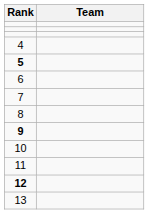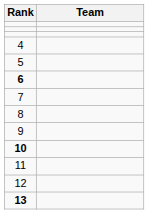(20, 62) bold -> (20, 62) normal
(20, 79) normal -> (20, 79) bold
(20, 131) bold -> (20, 131) normal
(20, 148) normal -> (20, 148) bold
(20, 183) bold -> (20, 183) normal
(20, 200) normal -> (20, 200) bold
